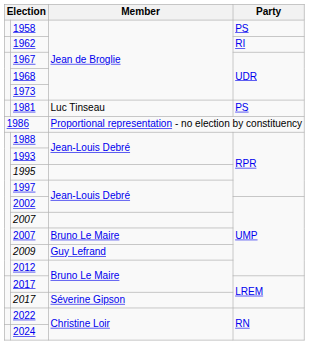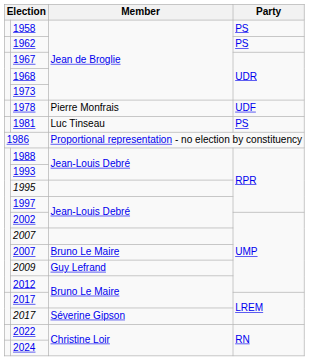(240, 44) RI -> (242, 44) PS
+ row: (24, 108)
